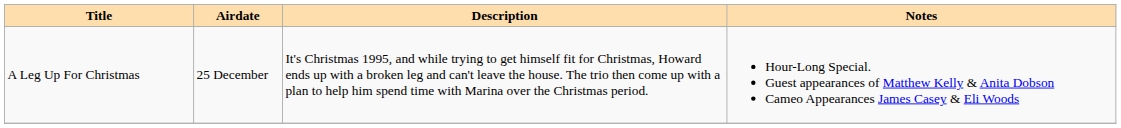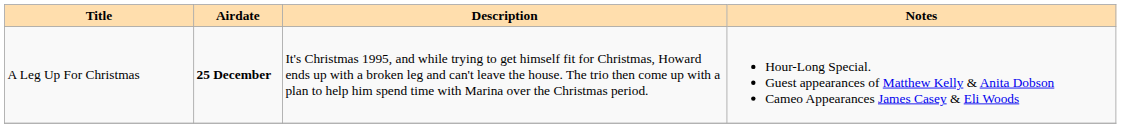(232, 74) normal -> (234, 74) bold
